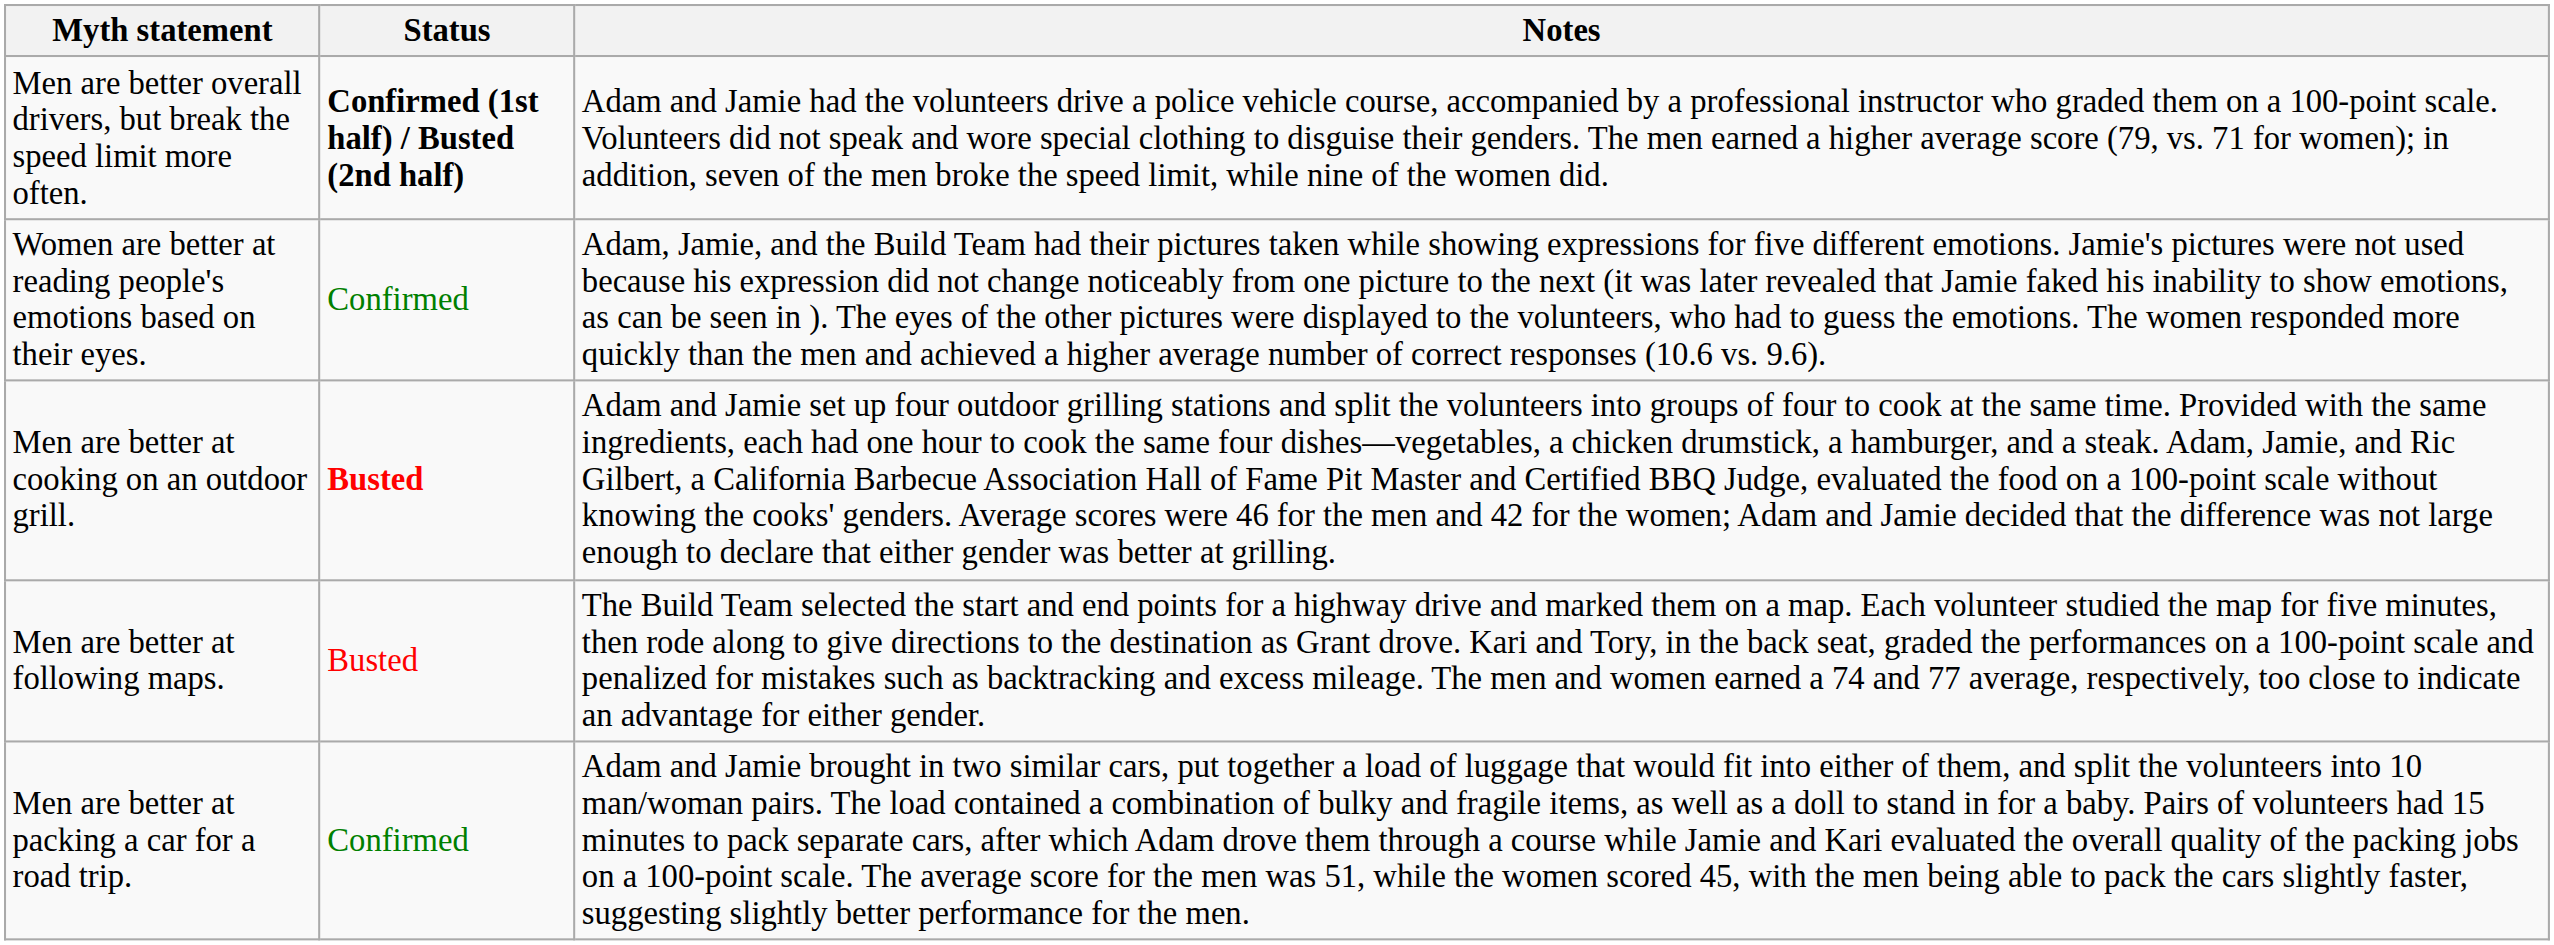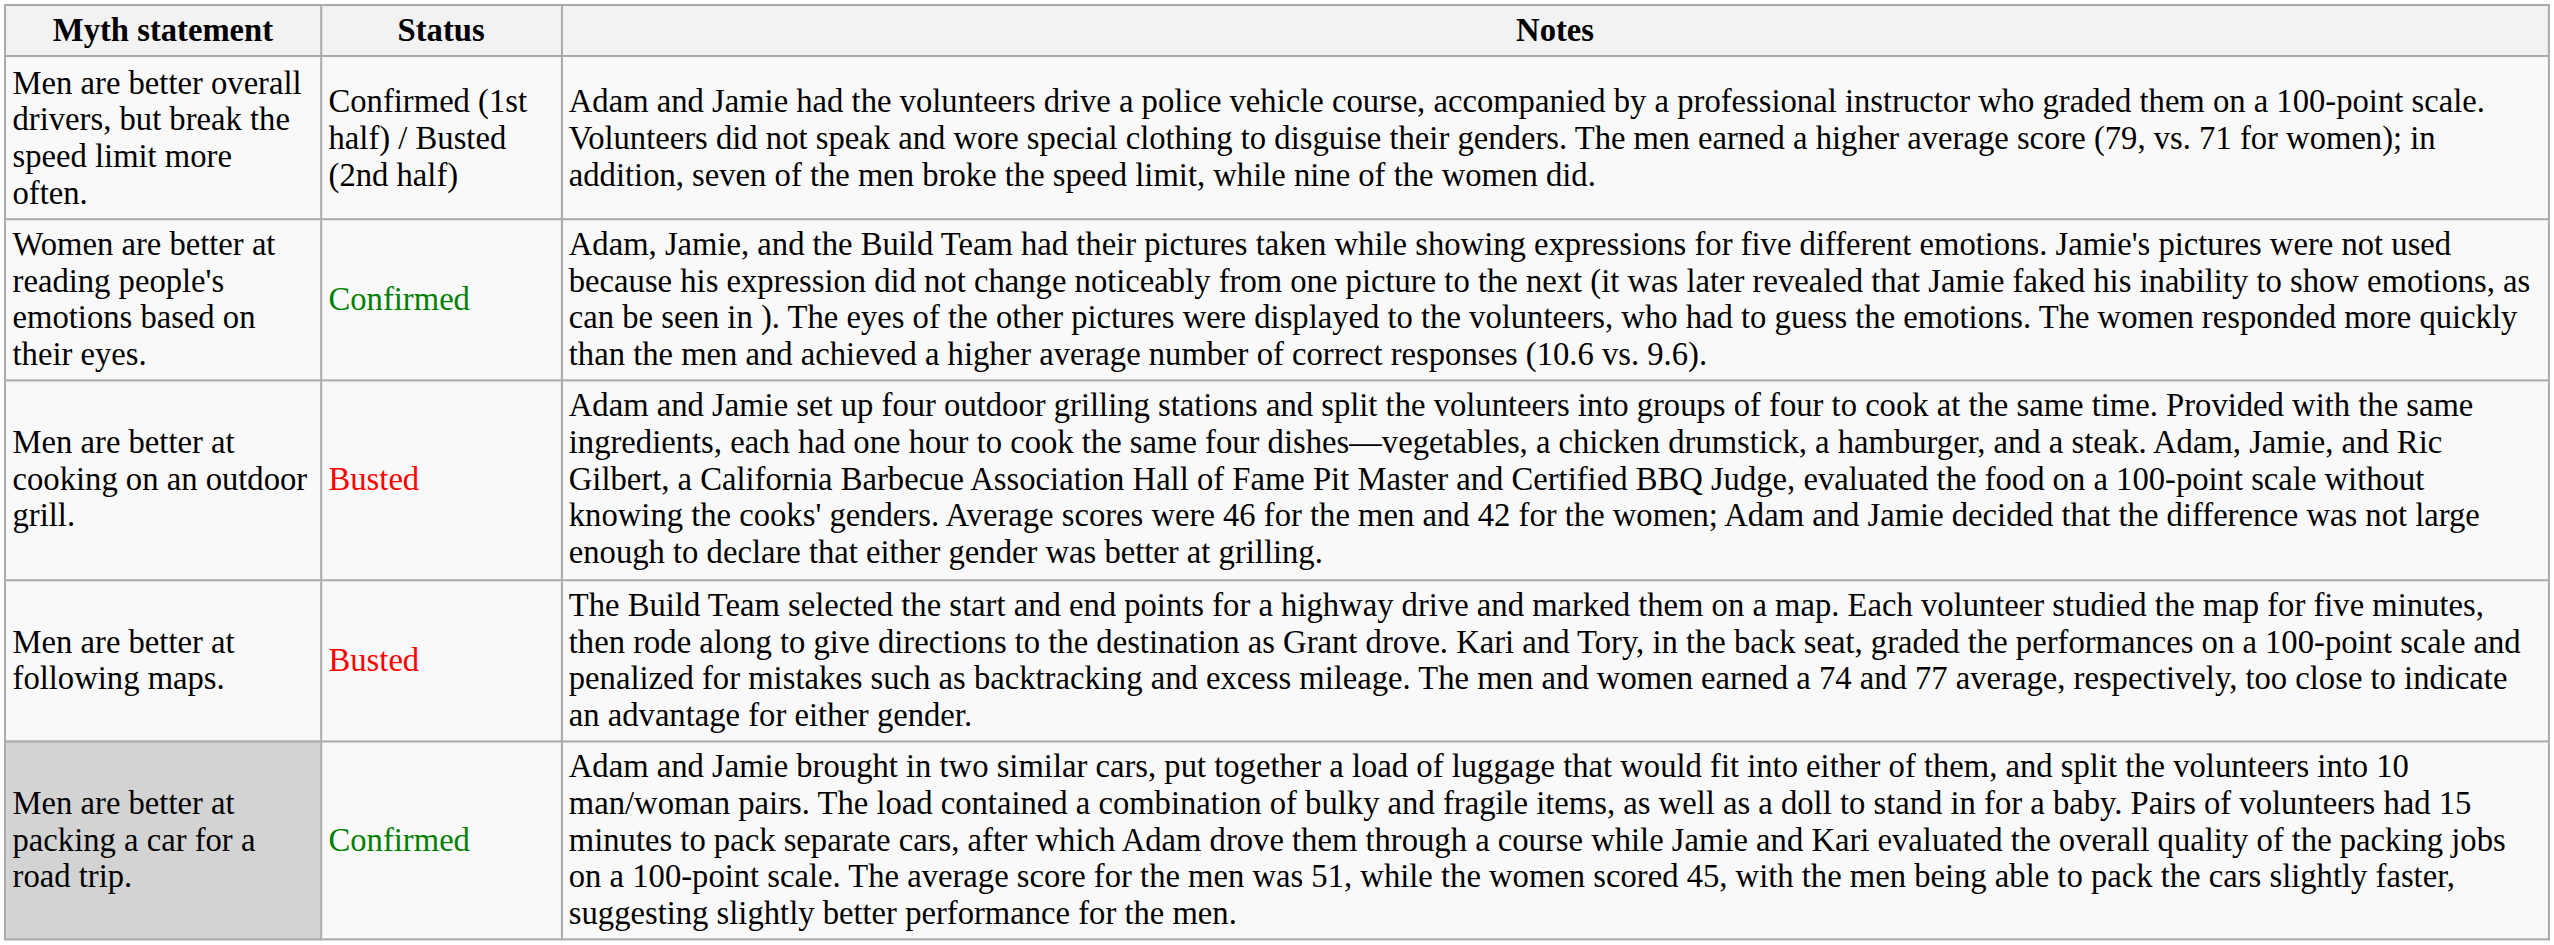(433, 137) bold -> (428, 137) normal
(375, 479) bold -> (374, 479) normal
(134, 840) no background -> (134, 840) lightgrey background
